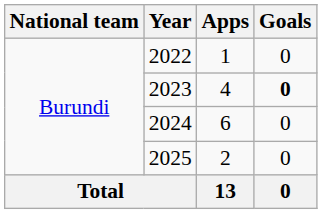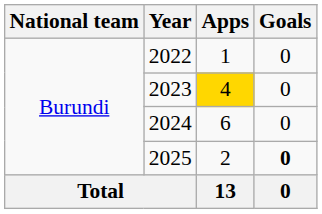(225, 89) no background -> (225, 89) gold background
(285, 89) bold -> (285, 89) normal
(285, 157) normal -> (285, 157) bold
